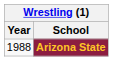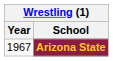(19, 47) 1988 -> (19, 47) 1967
